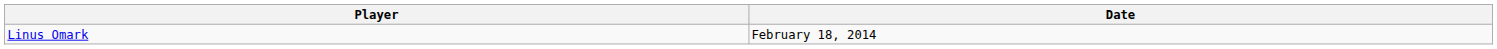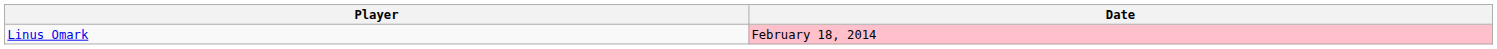(814, 34) no background -> (814, 34) pink background
